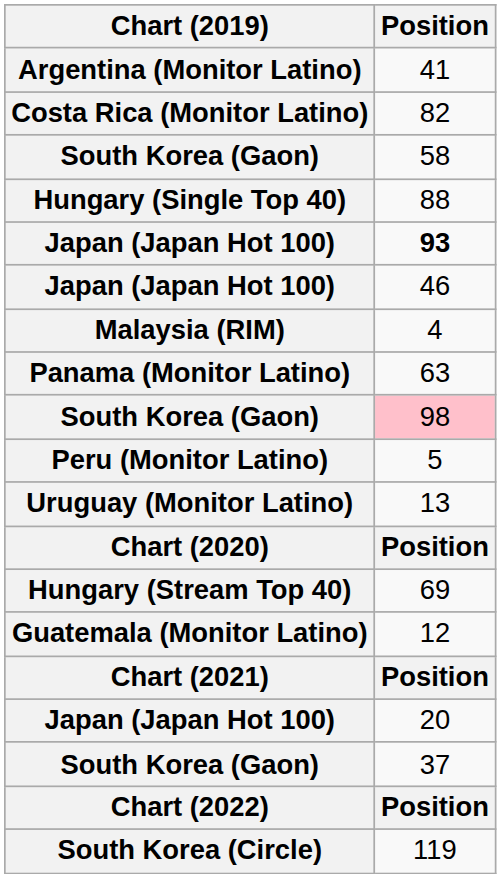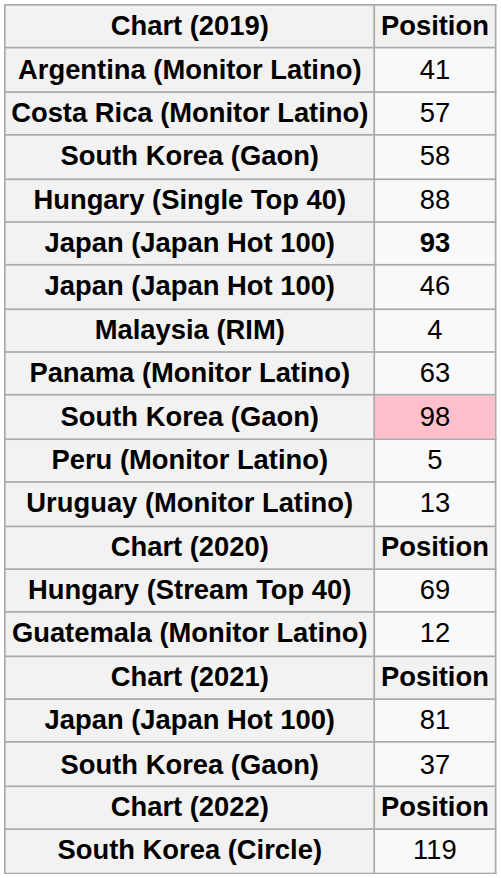(435, 112) 82 -> (435, 112) 57
(435, 720) 20 -> (435, 720) 81
